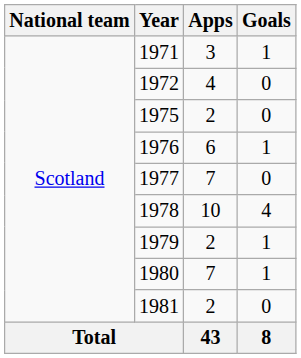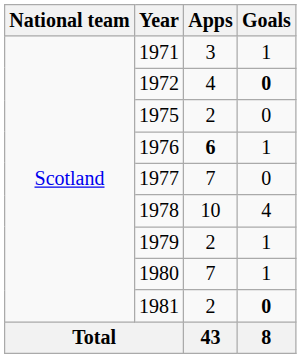(266, 83) normal -> (266, 83) bold
(210, 147) normal -> (210, 147) bold
(266, 305) normal -> (266, 305) bold
